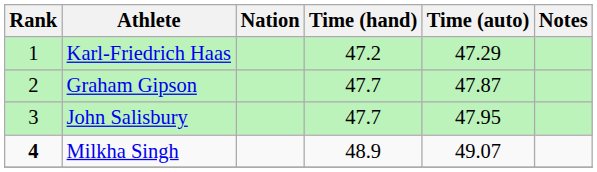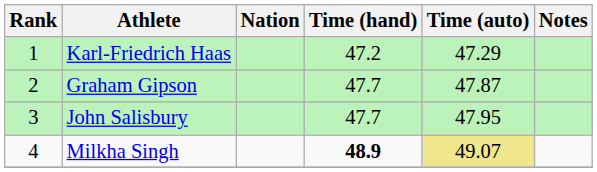(33, 150) bold -> (33, 150) normal
(363, 150) normal -> (363, 150) bold
(478, 150) no background -> (478, 150) khaki background
